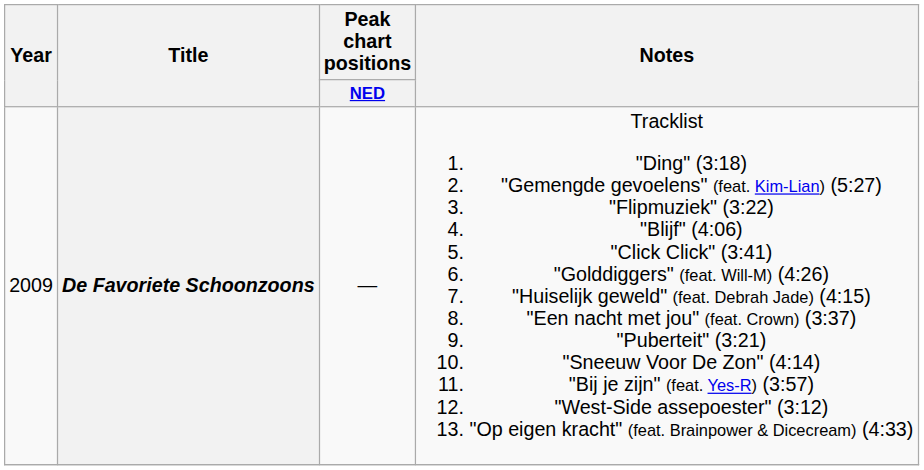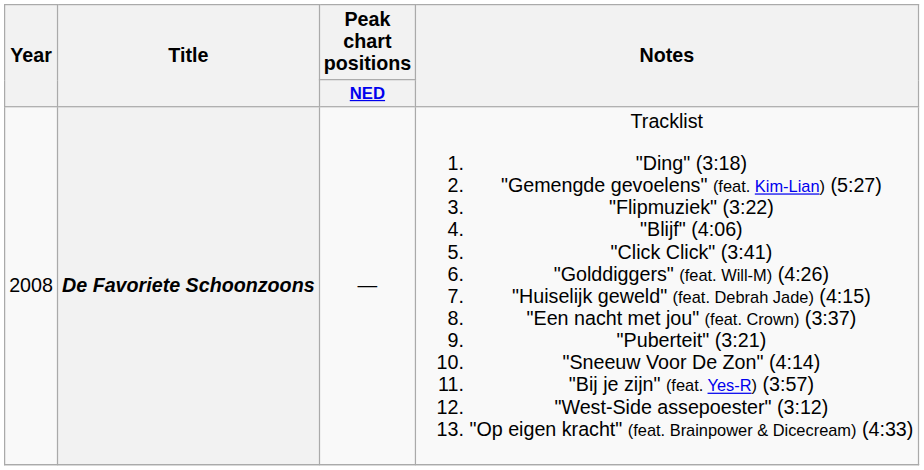(31, 285) 2009 -> (31, 285) 2008
